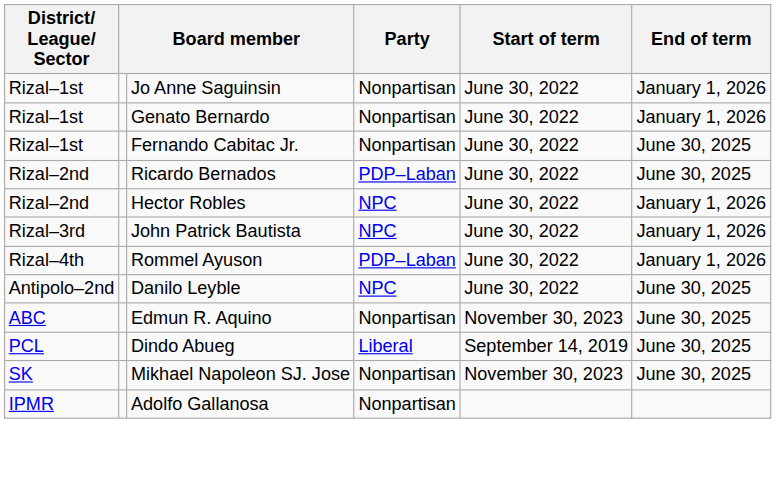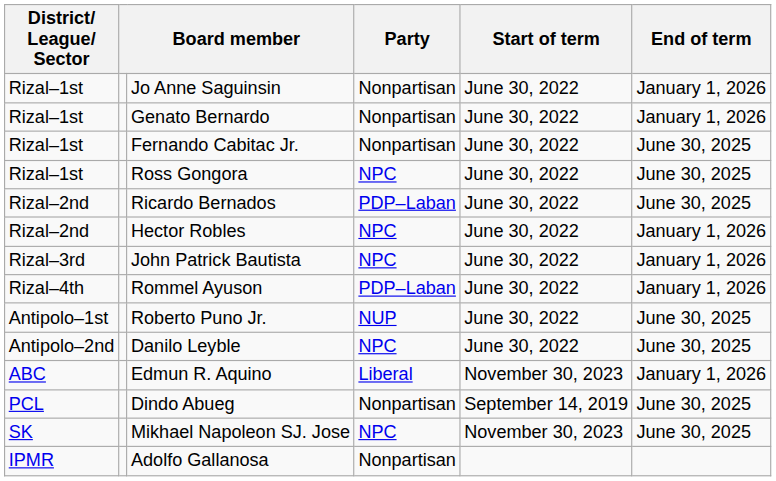+ row: (189, 174)
+ row: (199, 317)
(407, 317) Nonpartisan -> (386, 374) Liberal
(694, 317) June 30, 2025 -> (701, 374) January 1, 2026
(386, 346) Liberal -> (407, 403) Nonpartisan
(407, 374) Nonpartisan -> (377, 432) NPC
